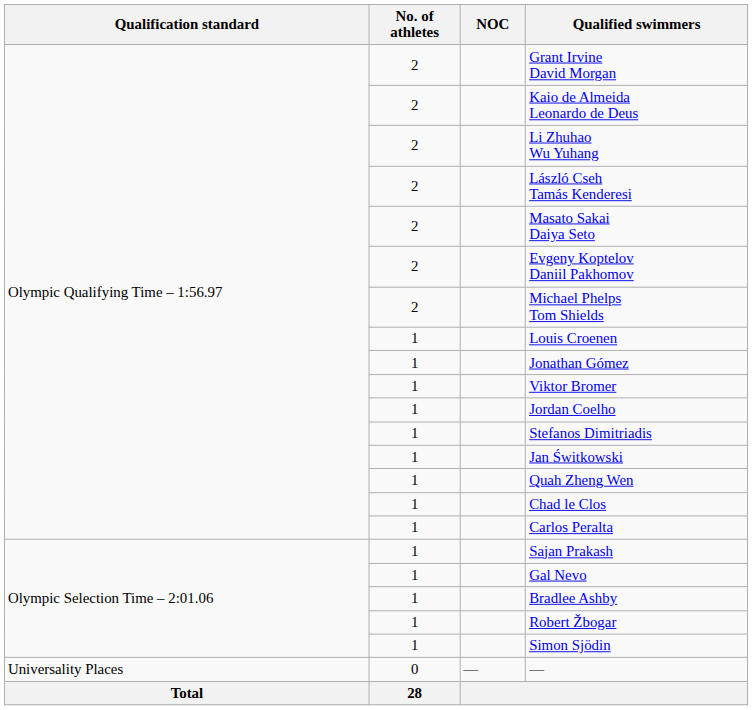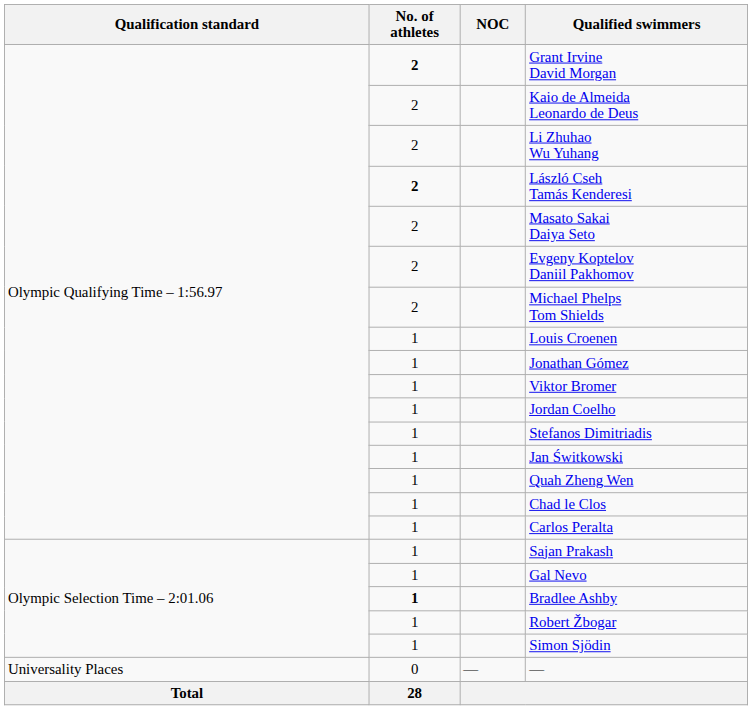(415, 65) normal -> (415, 65) bold
(415, 186) normal -> (415, 186) bold
(415, 598) normal -> (415, 598) bold
